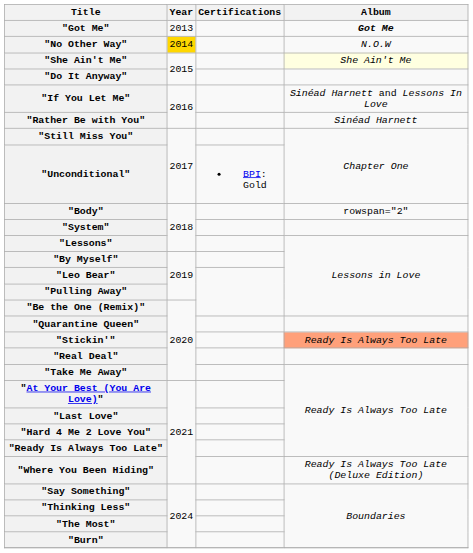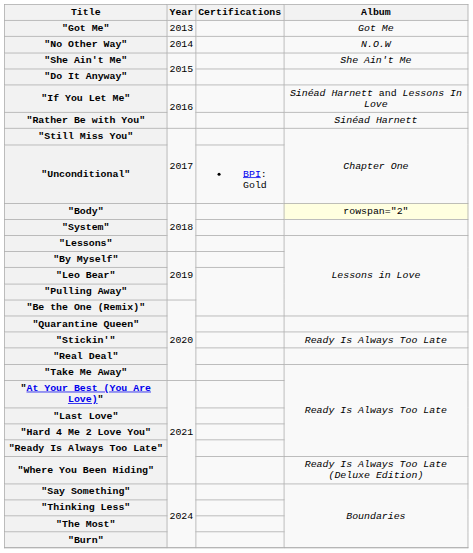(376, 29) bold -> (376, 29) normal
(181, 45) gold background -> (181, 45) no background
(376, 61) lightyellow background -> (376, 61) no background
(376, 211) no background -> (376, 211) lightyellow background
(376, 340) lightsalmon background -> (376, 340) no background
